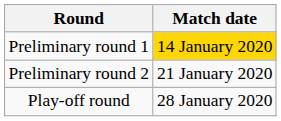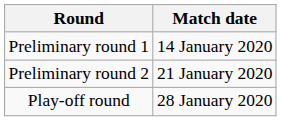(215, 45) gold background -> (215, 45) no background
